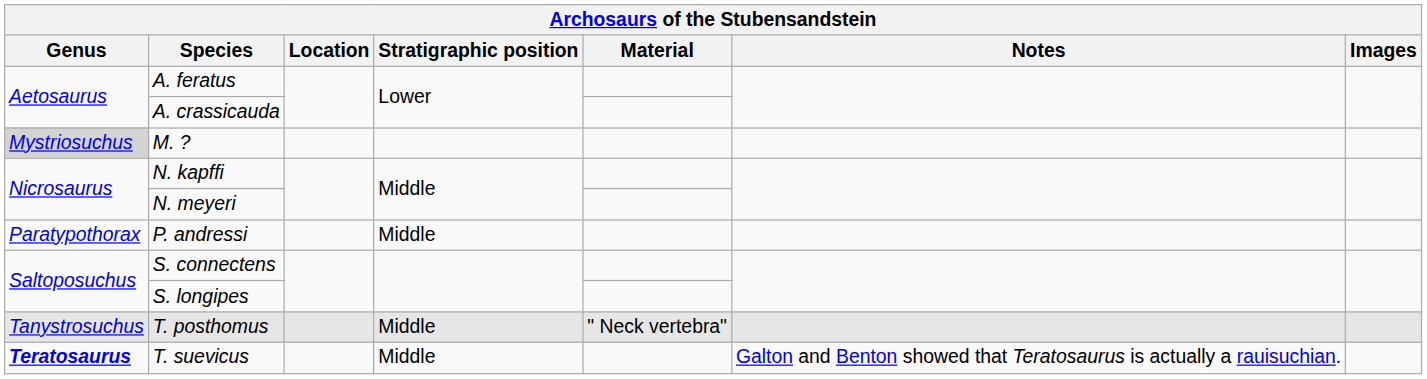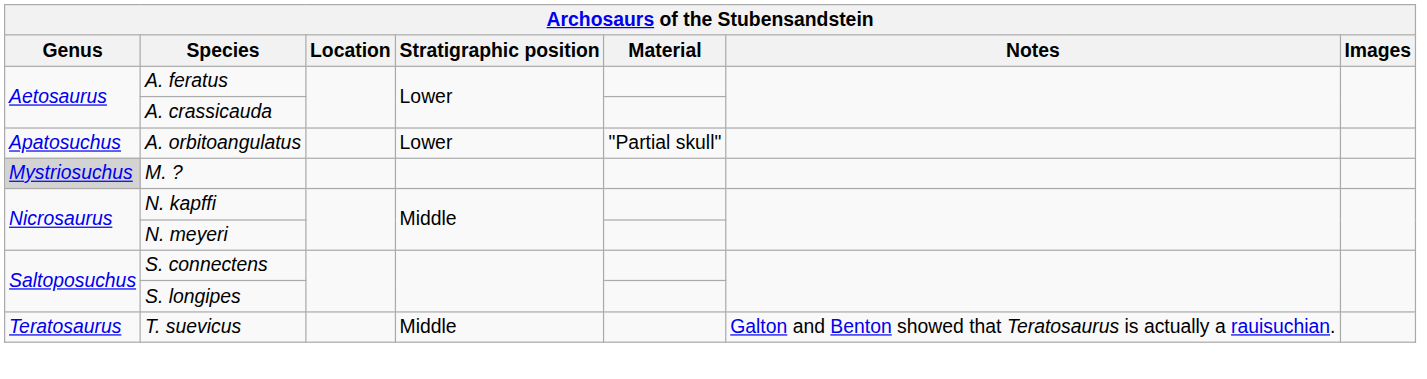+ row: (223, 142)
- row: (200, 234)
- row: (211, 326)
(70, 357) bold -> (65, 326) normal
